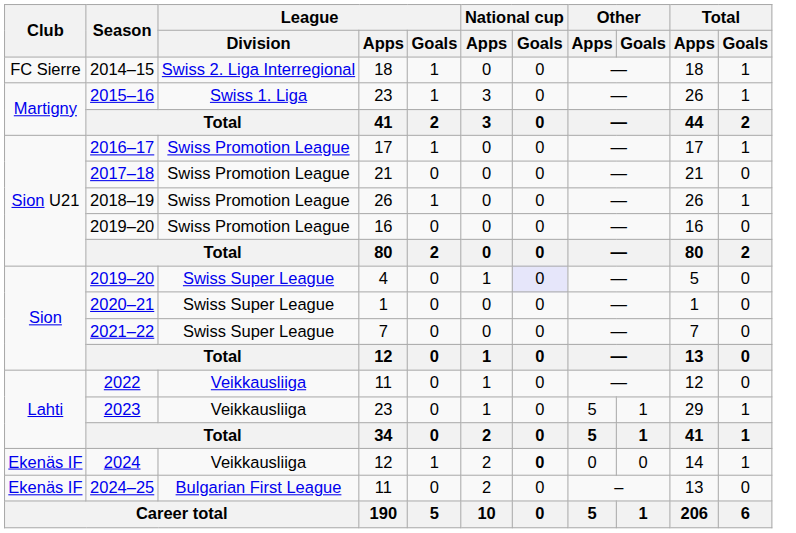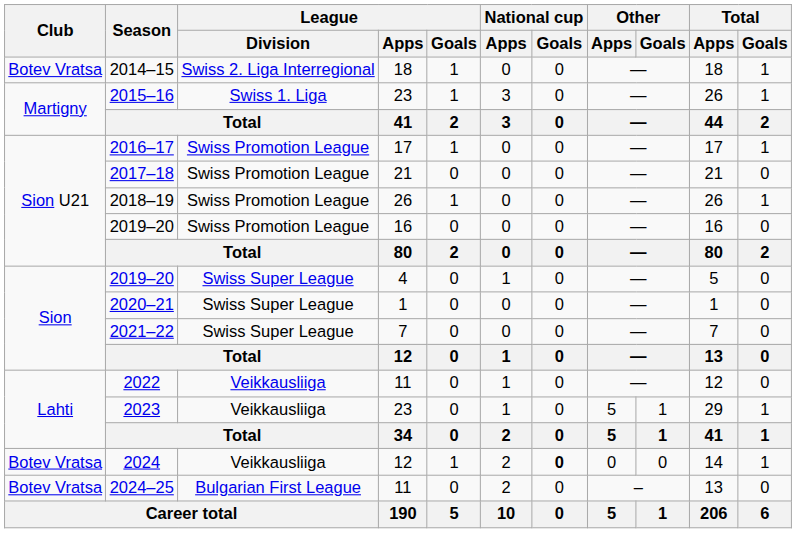(45, 69) FC Sierre -> (55, 69) Botev Vratsa
(540, 278) lavender background -> (559, 278) no background
(45, 461) Ekenäs IF -> (55, 461) Botev Vratsa
(45, 488) Ekenäs IF -> (55, 488) Botev Vratsa
